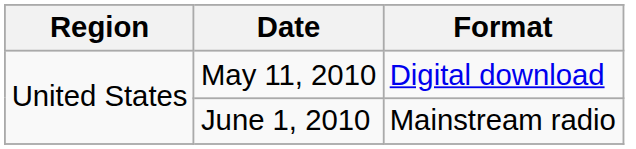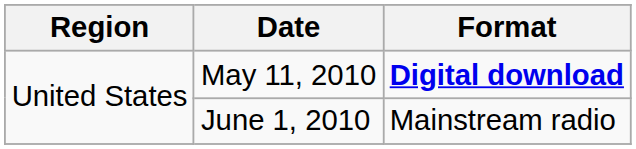(497, 74) normal -> (507, 74) bold
